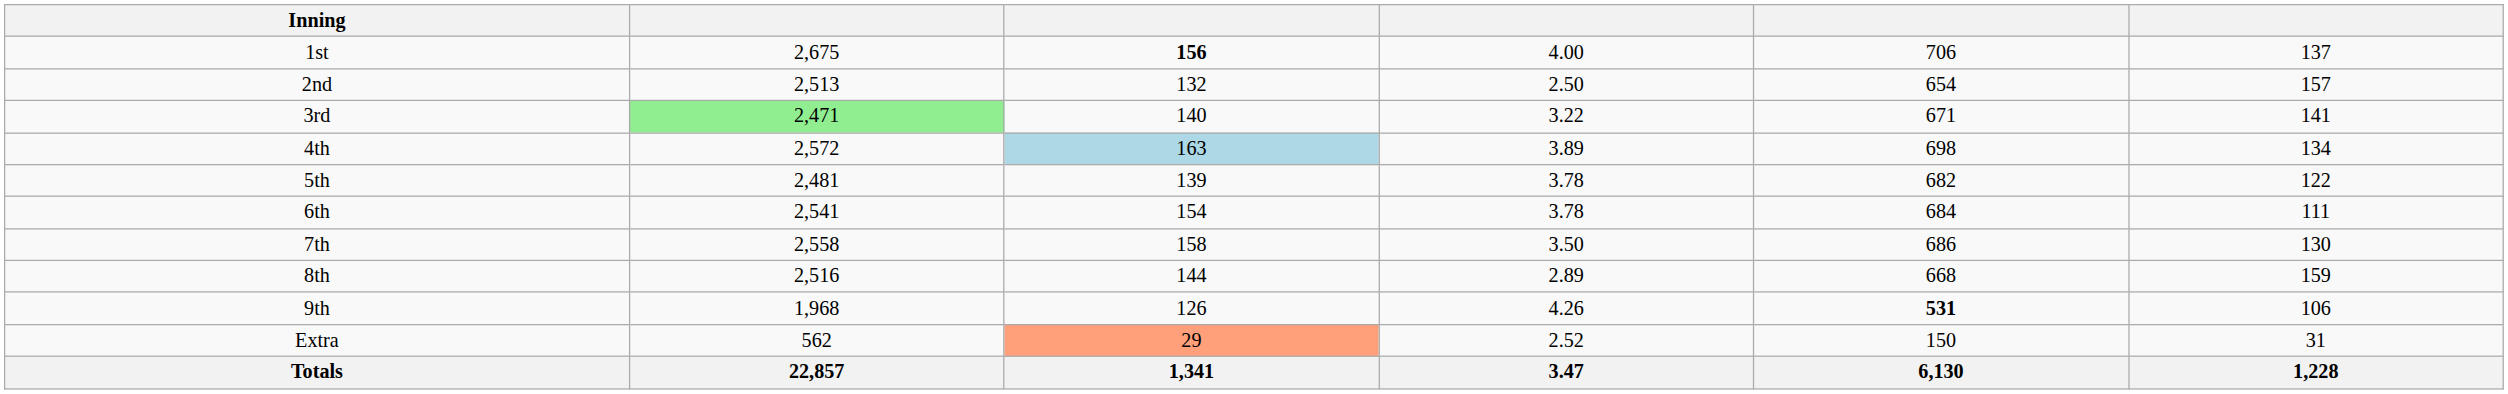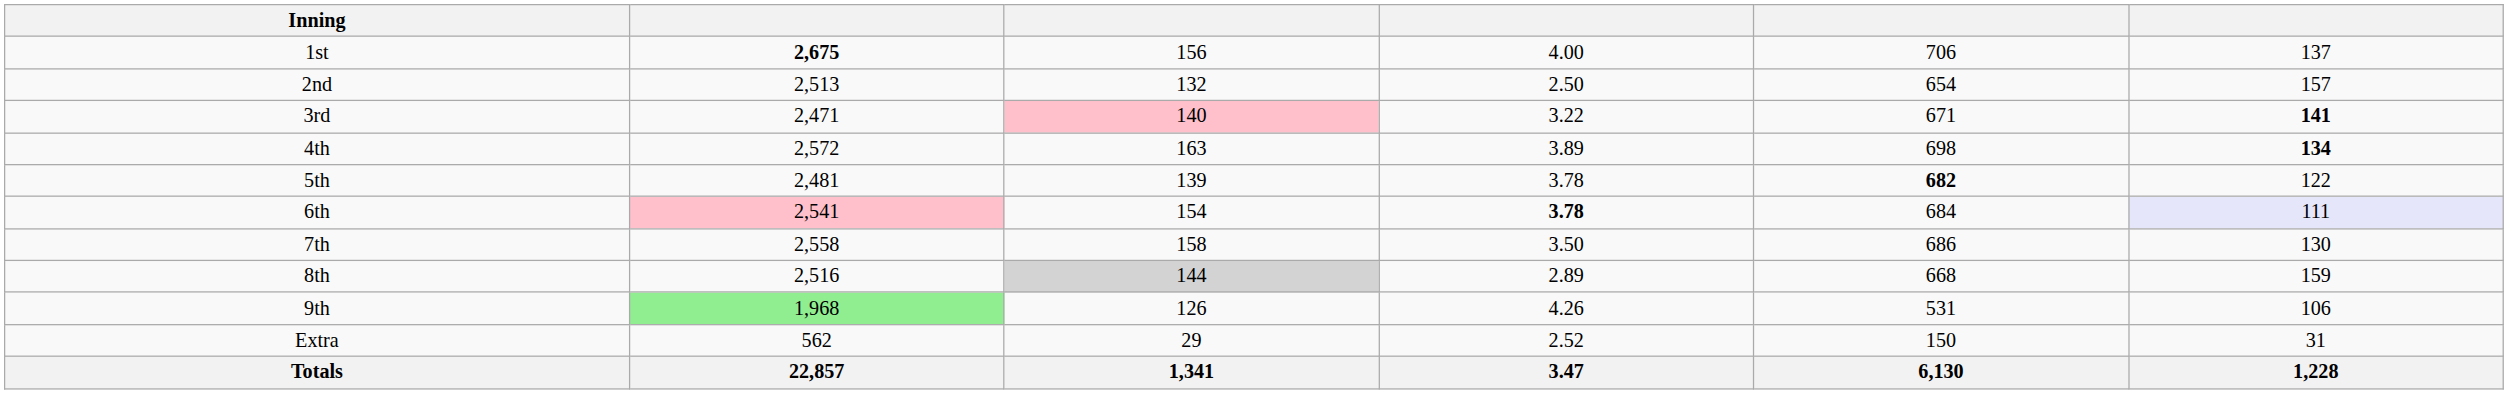(817, 52) normal -> (817, 52) bold
(1191, 52) bold -> (1191, 52) normal
(817, 116) lightgreen background -> (817, 116) no background
(1191, 116) no background -> (1191, 116) pink background
(2316, 116) normal -> (2316, 116) bold
(1191, 148) lightblue background -> (1191, 148) no background
(2316, 148) normal -> (2316, 148) bold
(1941, 180) normal -> (1941, 180) bold
(817, 212) no background -> (817, 212) pink background
(1566, 212) normal -> (1566, 212) bold
(2316, 212) no background -> (2316, 212) lavender background
(1191, 276) no background -> (1191, 276) lightgrey background
(817, 308) no background -> (817, 308) lightgreen background
(1941, 308) bold -> (1941, 308) normal
(1191, 340) lightsalmon background -> (1191, 340) no background
